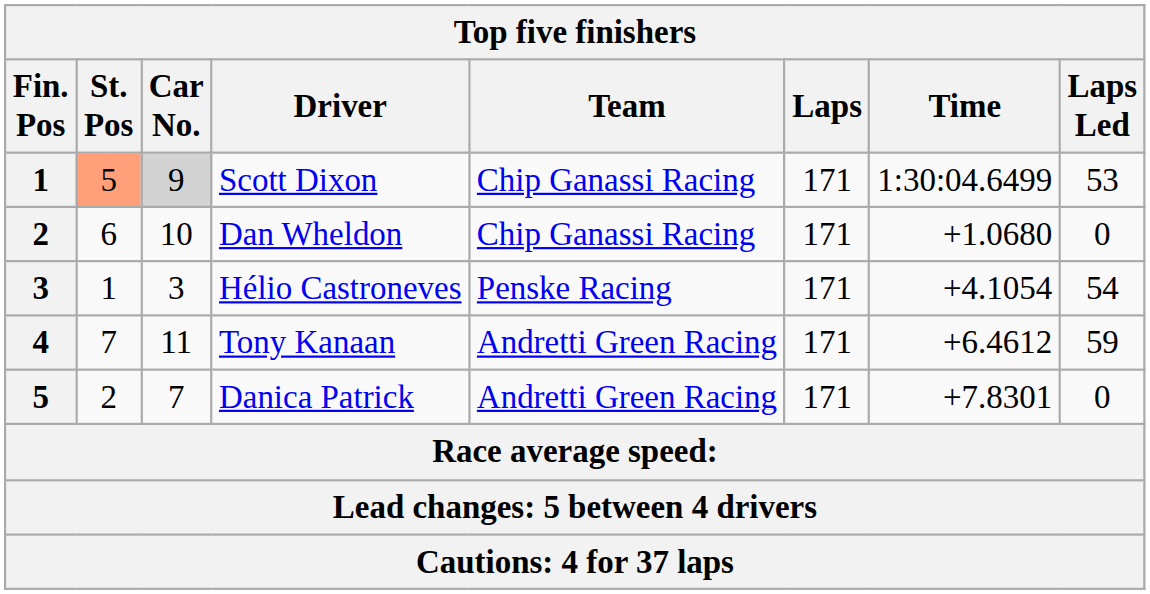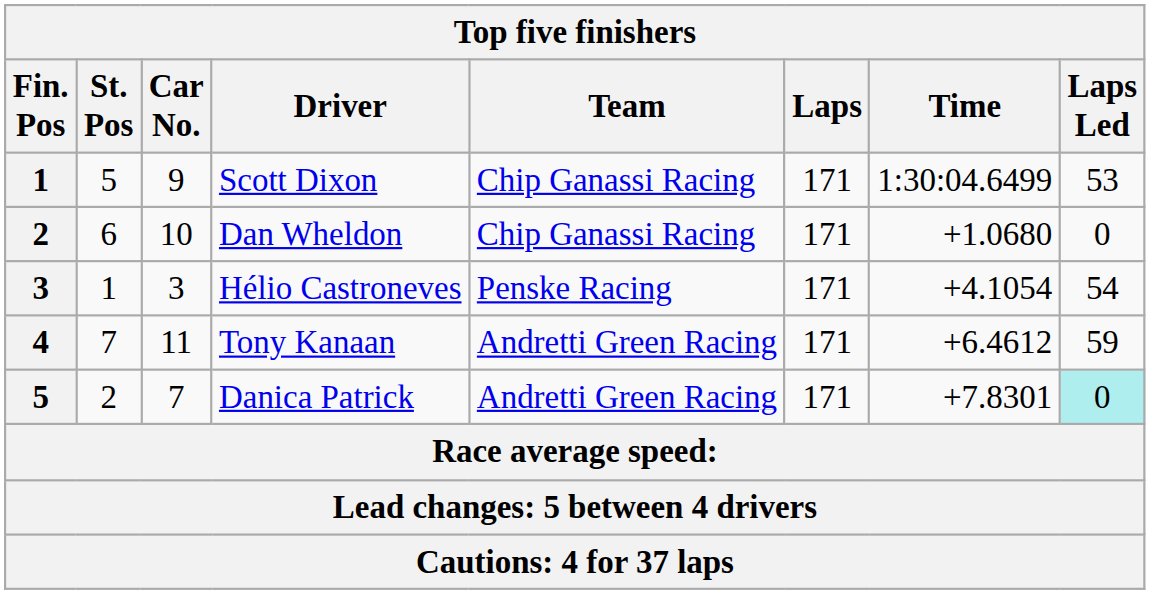(109, 179) lightsalmon background -> (109, 179) no background
(176, 179) lightgrey background -> (176, 179) no background
(1102, 397) no background -> (1102, 397) paleturquoise background
